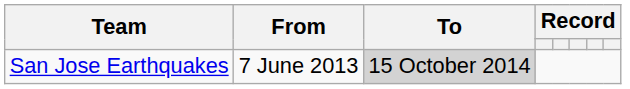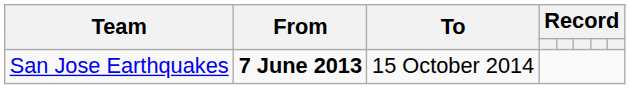(299, 66) normal -> (300, 66) bold
(450, 66) lightgrey background -> (453, 66) no background
